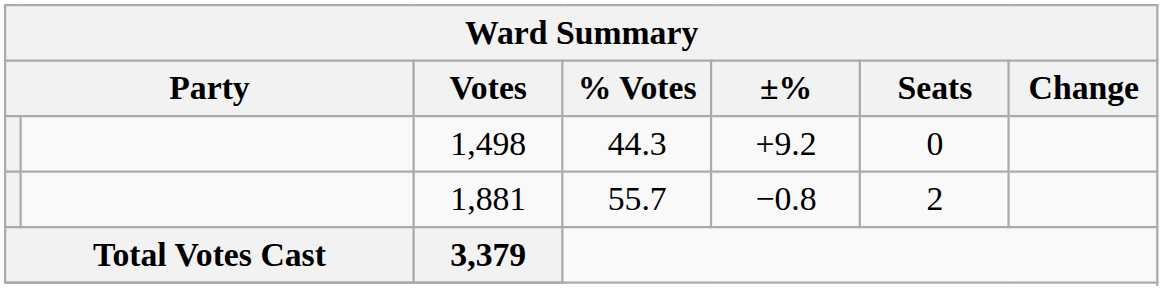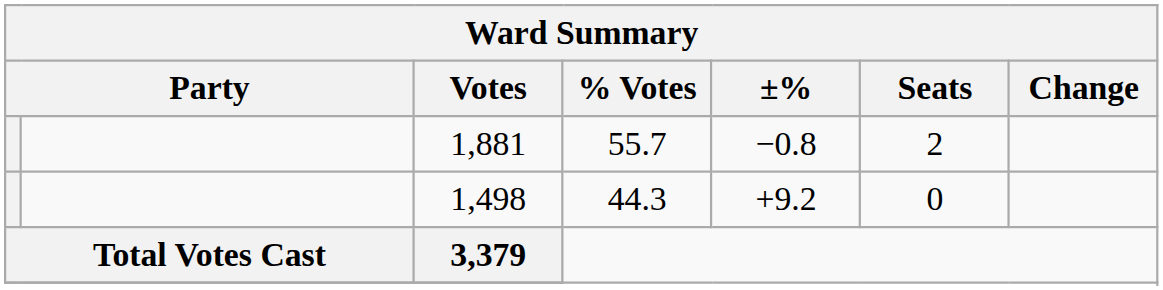rows swapped: (488, 199) <-> (488, 143)
